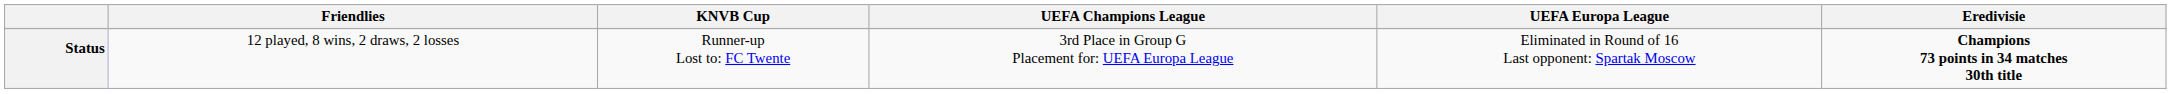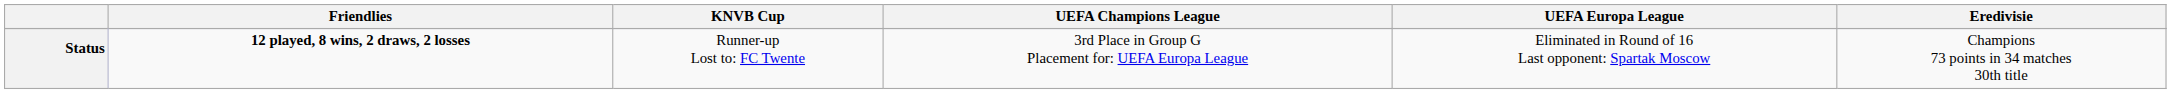(353, 40) normal -> (360, 40) bold
(1994, 58) bold -> (2001, 58) normal
